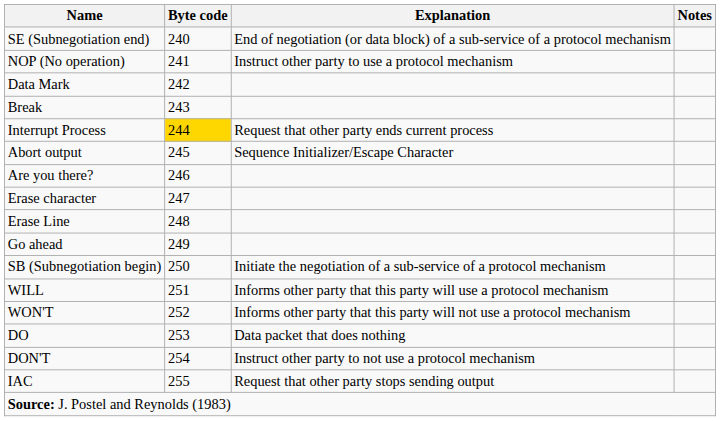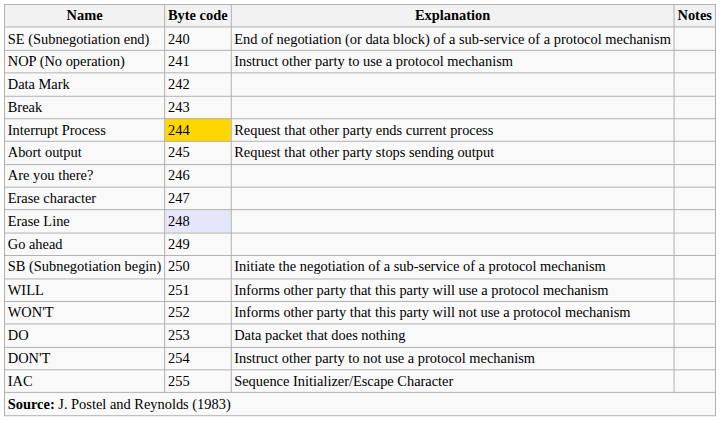(344, 152) Sequence Initializer/Escape Character -> (364, 152) Request that other party stops sending output
(179, 221) no background -> (179, 221) lavender background
(364, 381) Request that other party stops sending output -> (344, 381) Sequence Initializer/Escape Character
